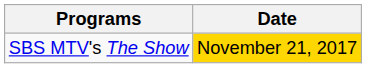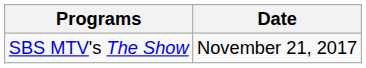(277, 47) gold background -> (277, 47) no background
